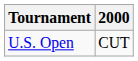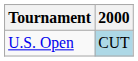(114, 43) no background -> (114, 43) lightblue background
